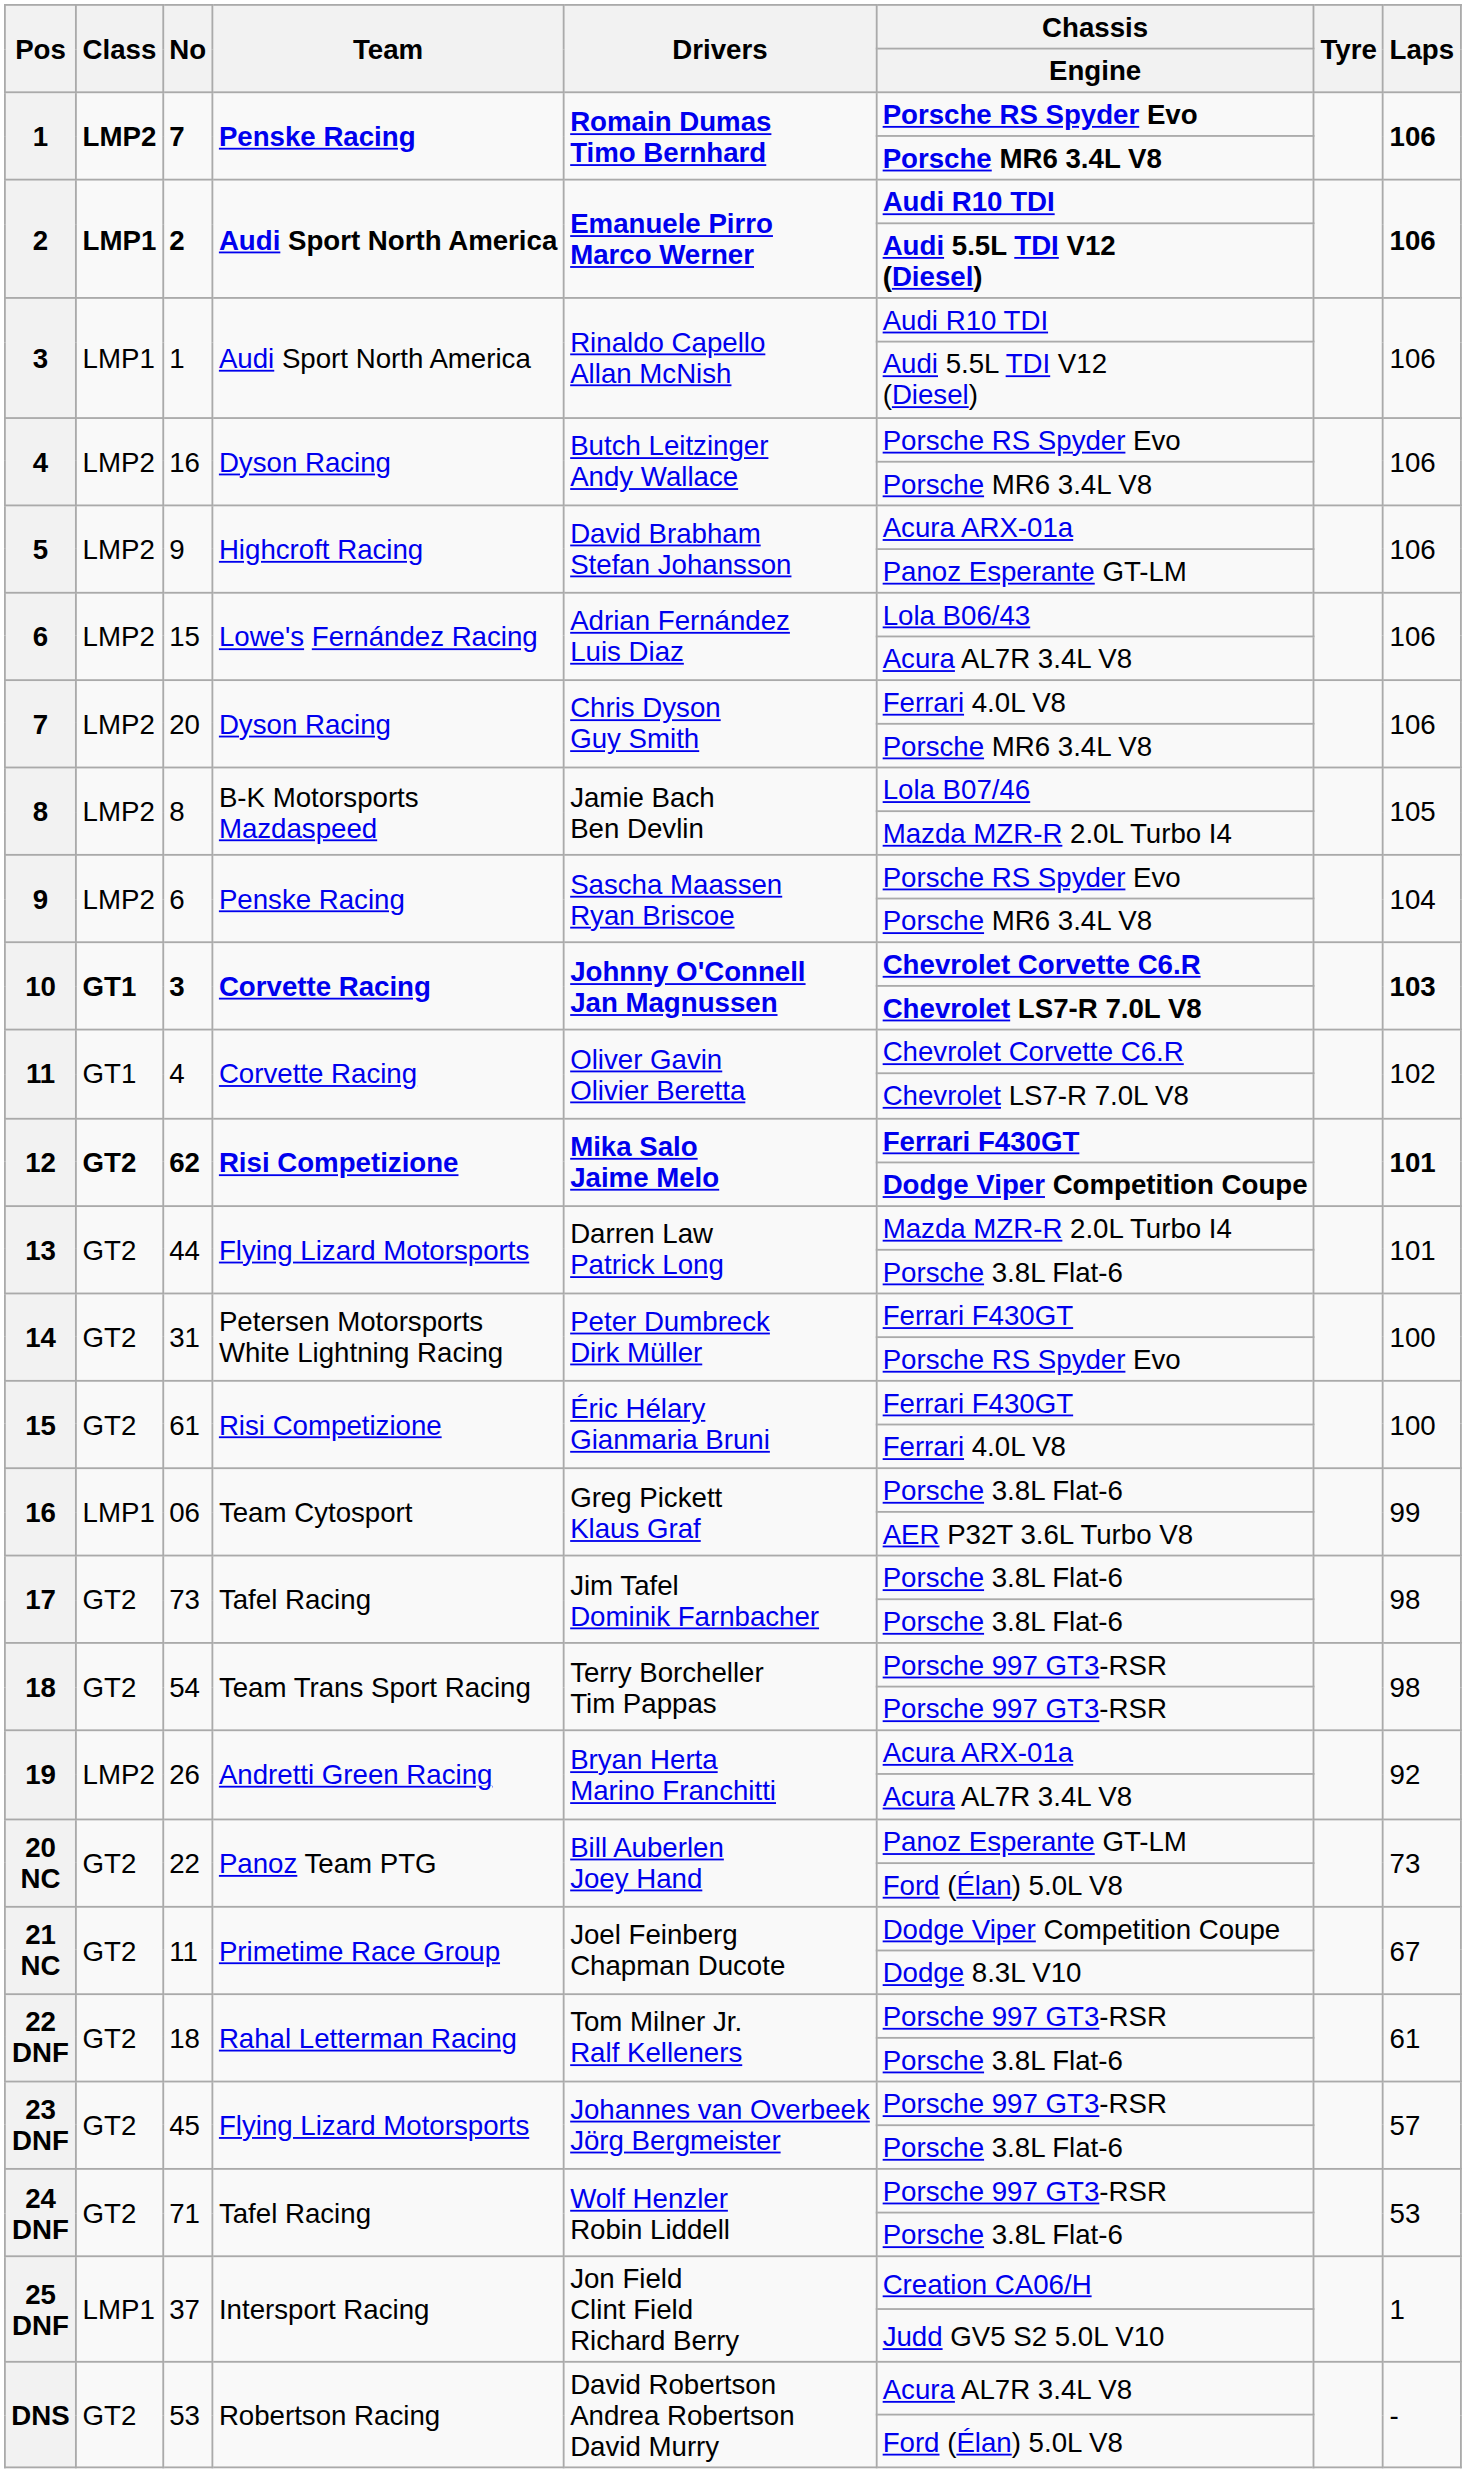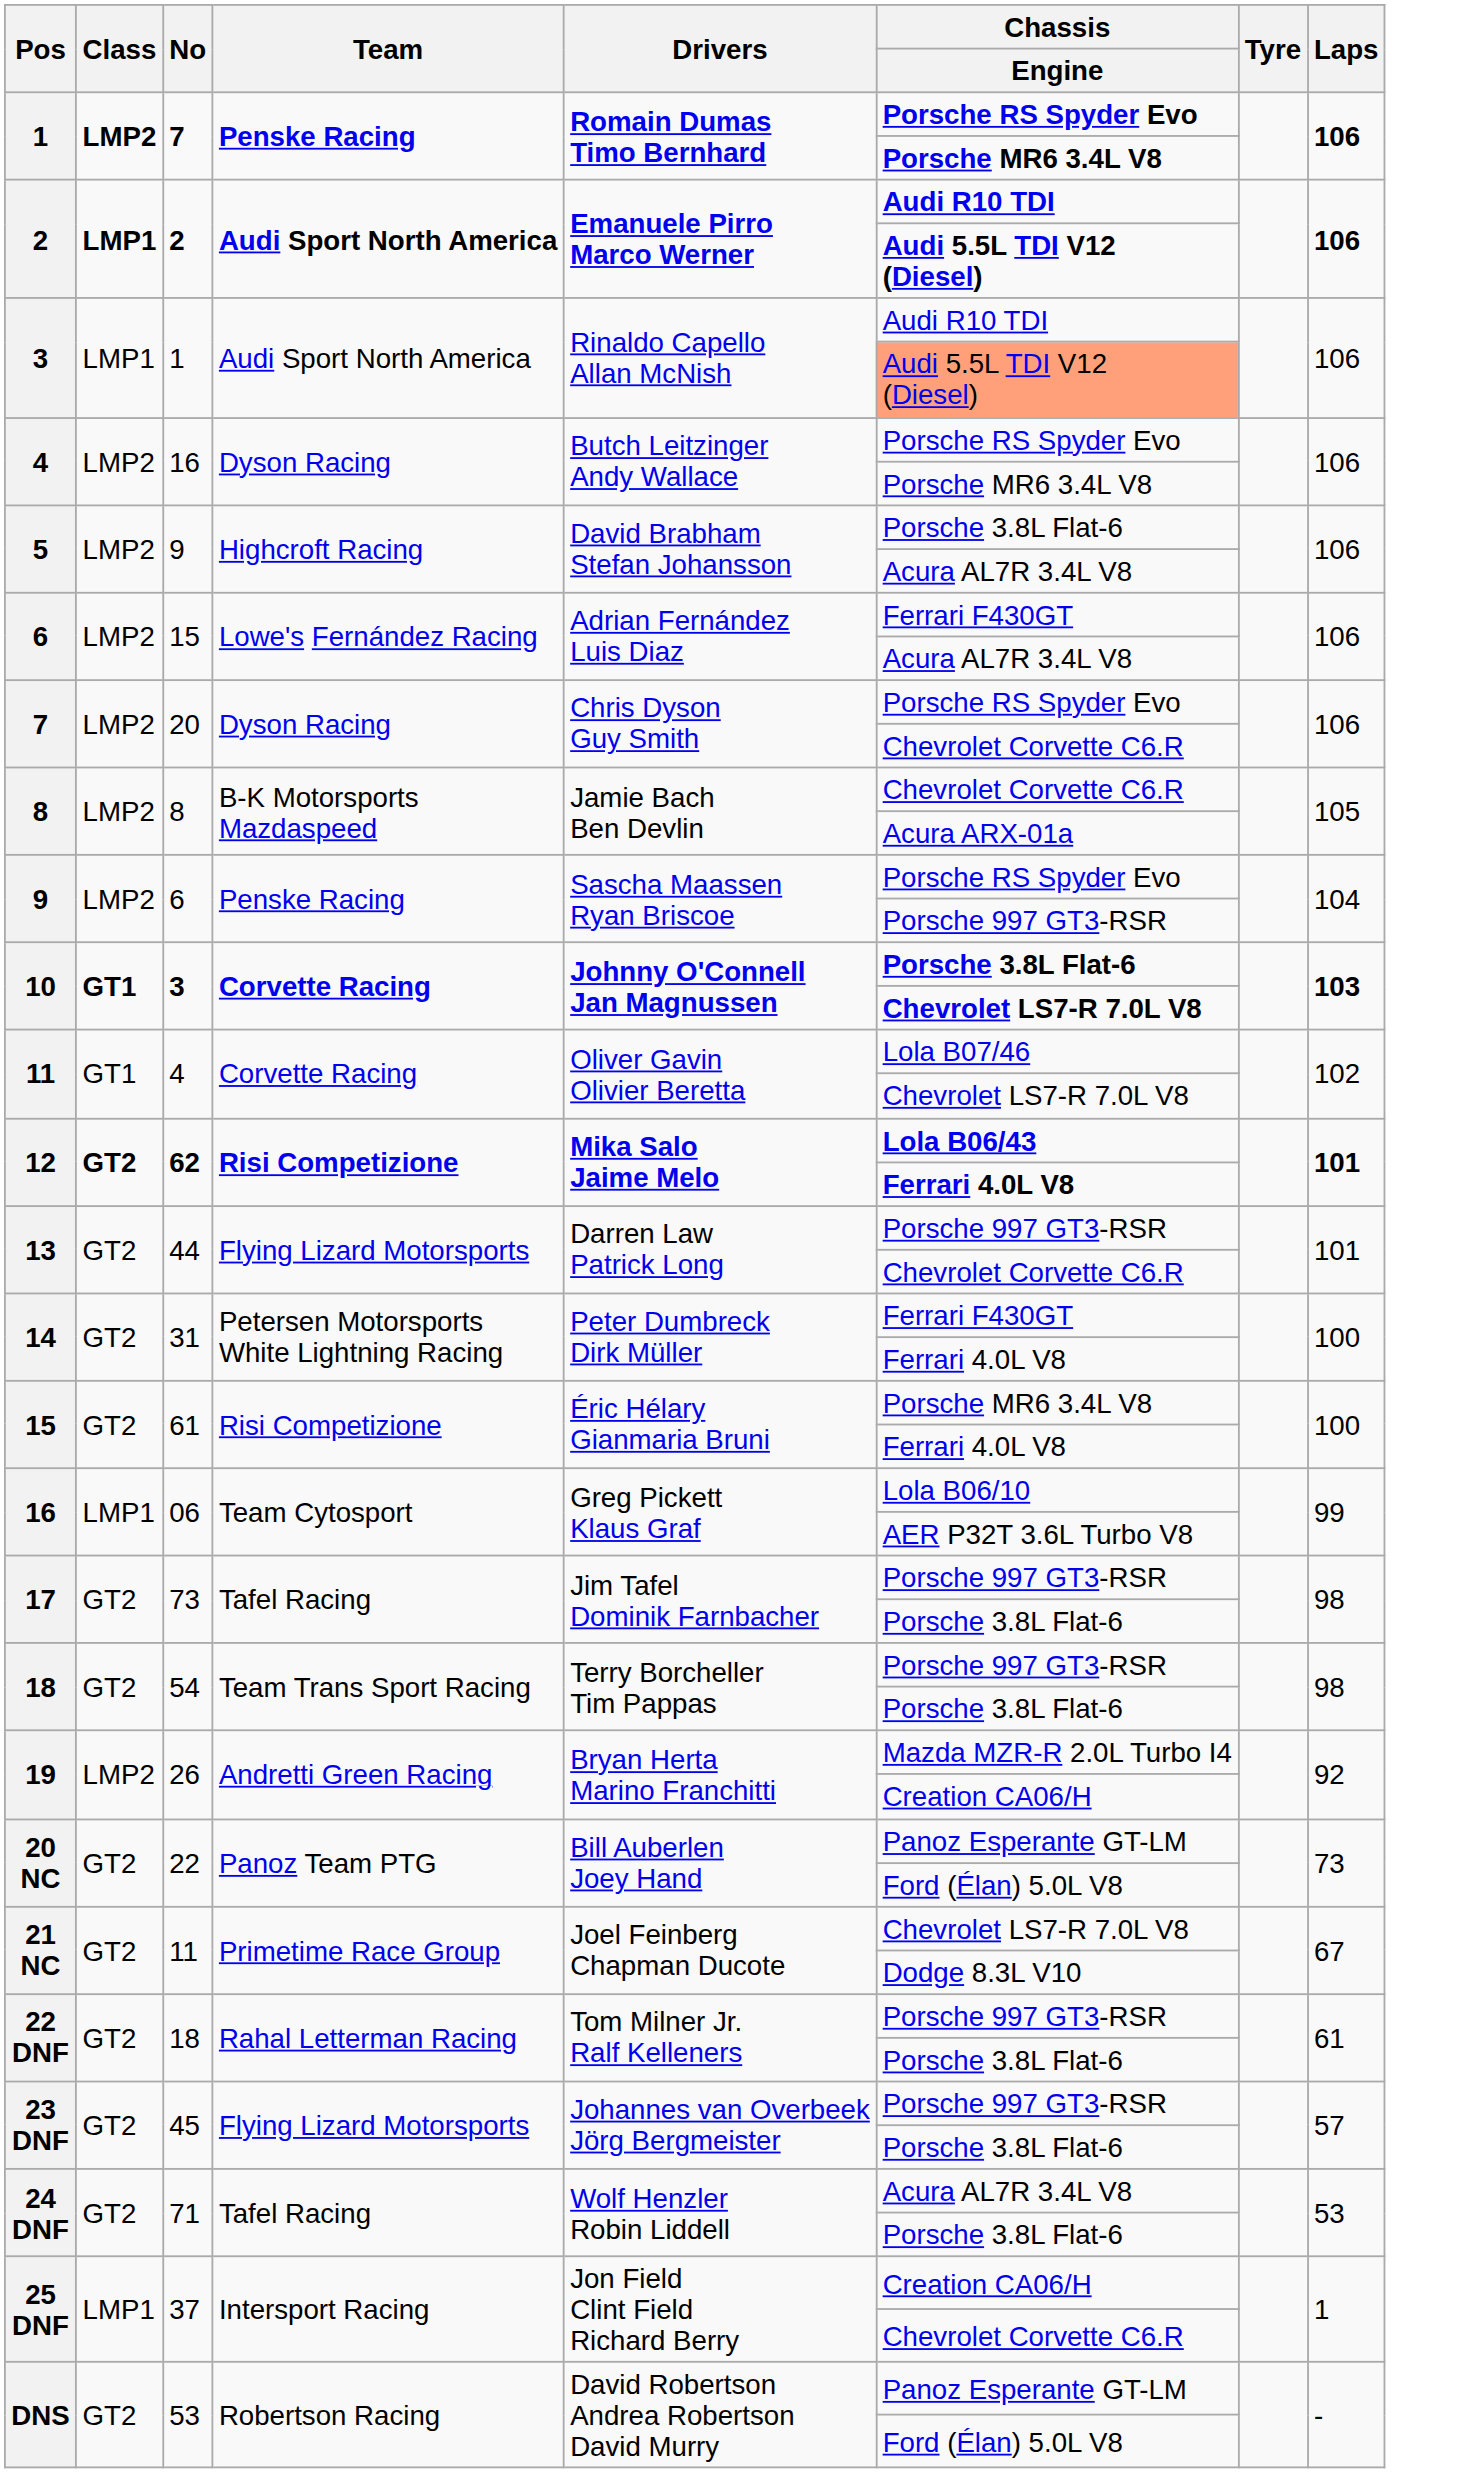(995, 380) no background -> (995, 380) lightsalmon background
(978, 527) Acura ARX-01a -> (1003, 527) Porsche 3.8L Flat-6
(1035, 571) Panoz Esperante GT-LM -> (1007, 571) Acura AL7R 3.4L V8
(956, 614) Lola B06/43 -> (978, 614) Ferrari F430GT
(974, 702) Ferrari 4.0L V8 -> (1032, 702) Porsche RS Spyder Evo
(1017, 746) Porsche MR6 3.4L V8 -> (1033, 746) Chevrolet Corvette C6.R
(956, 790) Lola B07/46 -> (1033, 790) Chevrolet Corvette C6.R
(1057, 833) Mazda MZR-R 2.0L Turbo I4 -> (978, 833) Acura ARX-01a
(1017, 921) Porsche MR6 3.4L V8 -> (1025, 921) Porsche 997 GT3-RSR
(1042, 965) Chevrolet Corvette C6.R -> (1009, 965) Porsche 3.8L Flat-6
(1033, 1052) Chevrolet Corvette C6.R -> (956, 1052) Lola B07/46
(981, 1140) Ferrari F430GT -> (959, 1140) Lola B06/43
(1095, 1184) Dodge Viper Competition Coupe -> (978, 1184) Ferrari 4.0L V8
(1057, 1228) Mazda MZR-R 2.0L Turbo I4 -> (1025, 1228) Porsche 997 GT3-RSR
(1003, 1271) Porsche 3.8L Flat-6 -> (1033, 1271) Chevrolet Corvette C6.R
(1032, 1359) Porsche RS Spyder Evo -> (974, 1359) Ferrari 4.0L V8
(978, 1403) Ferrari F430GT -> (1017, 1403) Porsche MR6 3.4L V8
(1003, 1490) Porsche 3.8L Flat-6 -> (956, 1490) Lola B06/10
(1003, 1578) Porsche 3.8L Flat-6 -> (1025, 1578) Porsche 997 GT3-RSR
(1025, 1709) Porsche 997 GT3-RSR -> (1003, 1709) Porsche 3.8L Flat-6
(978, 1753) Acura ARX-01a -> (1057, 1753) Mazda MZR-R 2.0L Turbo I4
(1007, 1797) Acura AL7R 3.4L V8 -> (987, 1797) Creation CA06/H
(1081, 1928) Dodge Viper Competition Coupe -> (1036, 1928) Chevrolet LS7-R 7.0L V8
(1025, 2191) Porsche 997 GT3-RSR -> (1007, 2191) Acura AL7R 3.4L V8
(1024, 2336) Judd GV5 S2 5.0L V10 -> (1033, 2336) Chevrolet Corvette C6.R
(1007, 2389) Acura AL7R 3.4L V8 -> (1035, 2389) Panoz Esperante GT-LM
